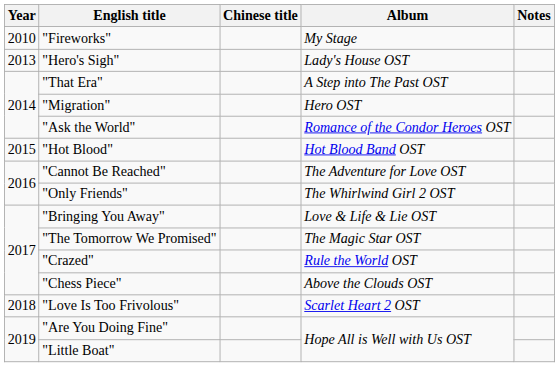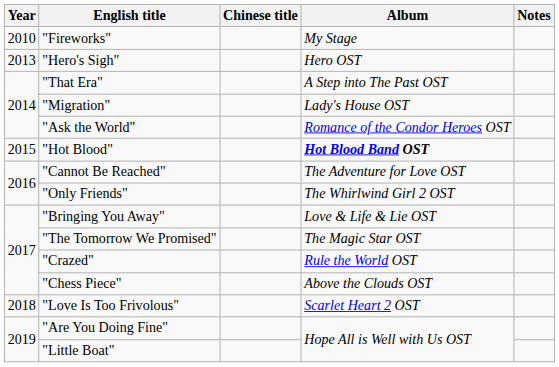(357, 60) Lady's House OST -> (333, 60) Hero OST
(333, 104) Hero OST -> (357, 104) Lady's House OST
(364, 149) normal -> (367, 149) bold
